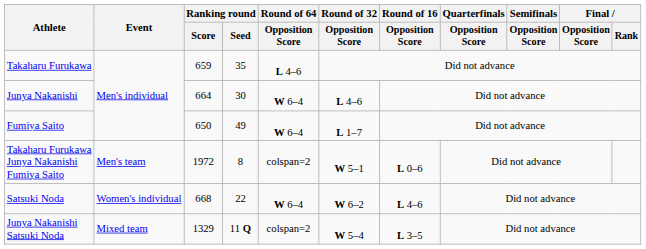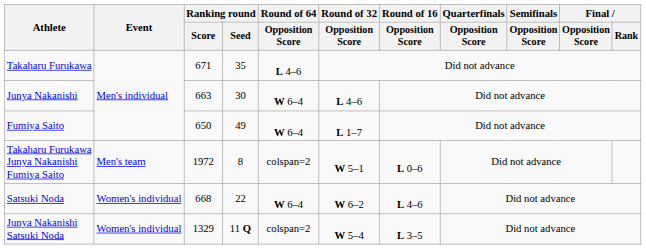(203, 66) 659 -> (203, 66) 671
(203, 96) 664 -> (203, 96) 663
(122, 229) Mixed team -> (139, 229) Women's individual
